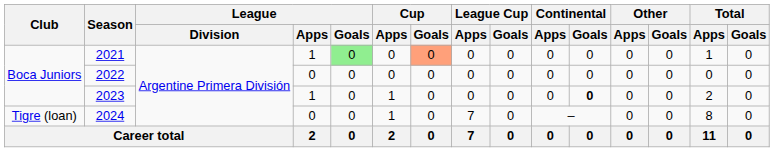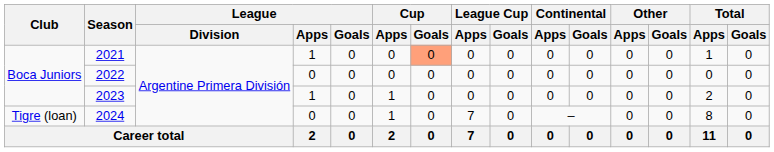(352, 55) lightgreen background -> (352, 55) no background
(590, 95) bold -> (590, 95) normal
